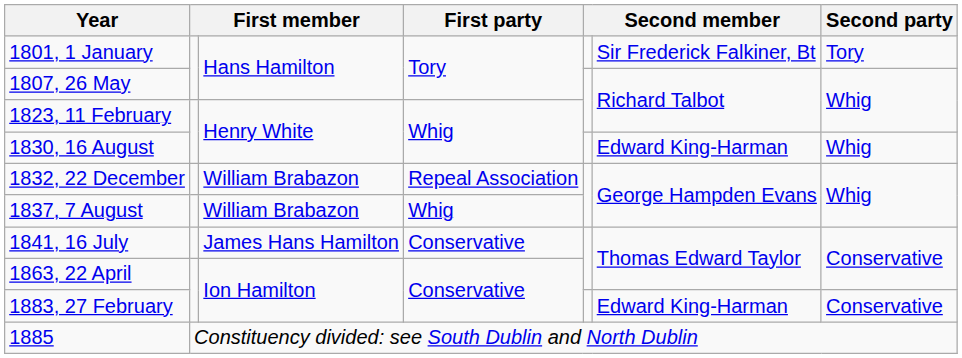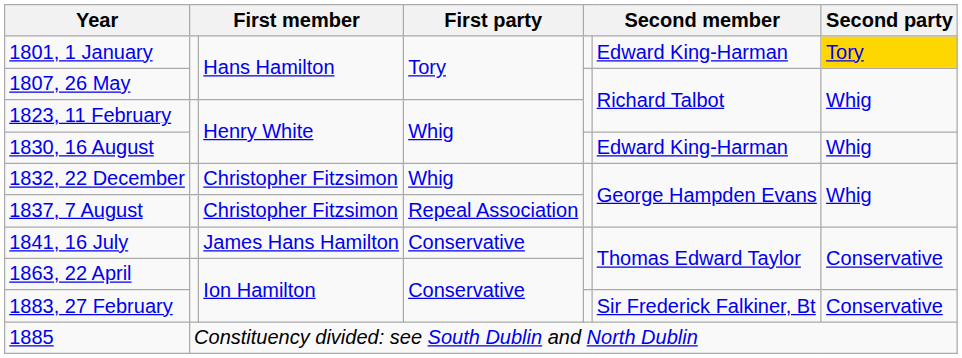(706, 52) Sir Frederick Falkiner, Bt -> (692, 52) Edward King-Harman
(845, 52) no background -> (845, 52) gold background
(281, 178) William Brabazon -> (301, 178) Christopher Fitzsimon
(493, 178) Repeal Association -> (431, 178) Whig
(281, 210) William Brabazon -> (301, 210) Christopher Fitzsimon
(431, 210) Whig -> (493, 210) Repeal Association
(692, 305) Edward King-Harman -> (706, 305) Sir Frederick Falkiner, Bt
